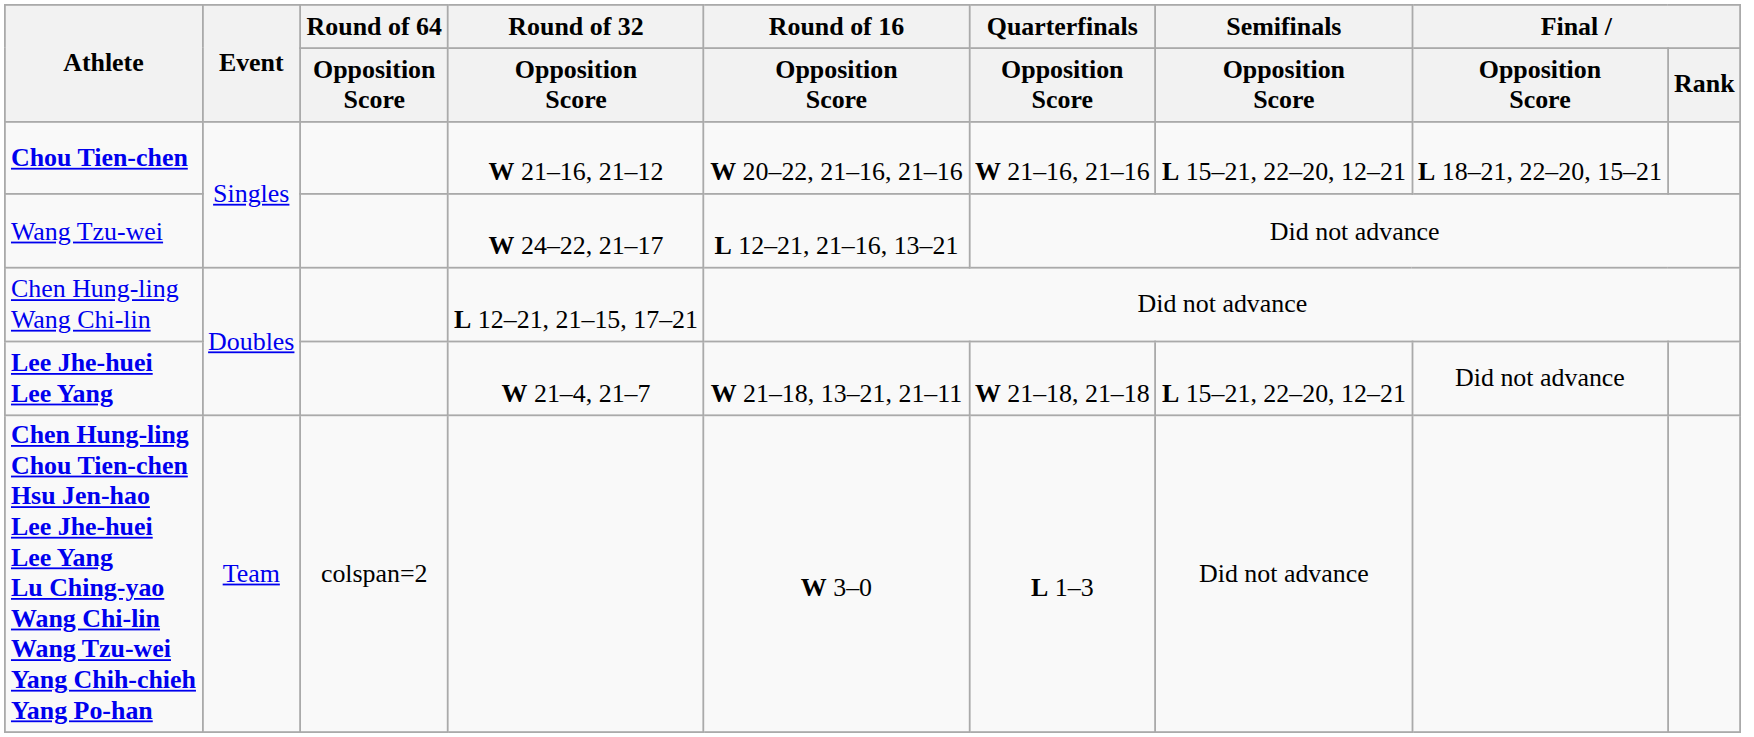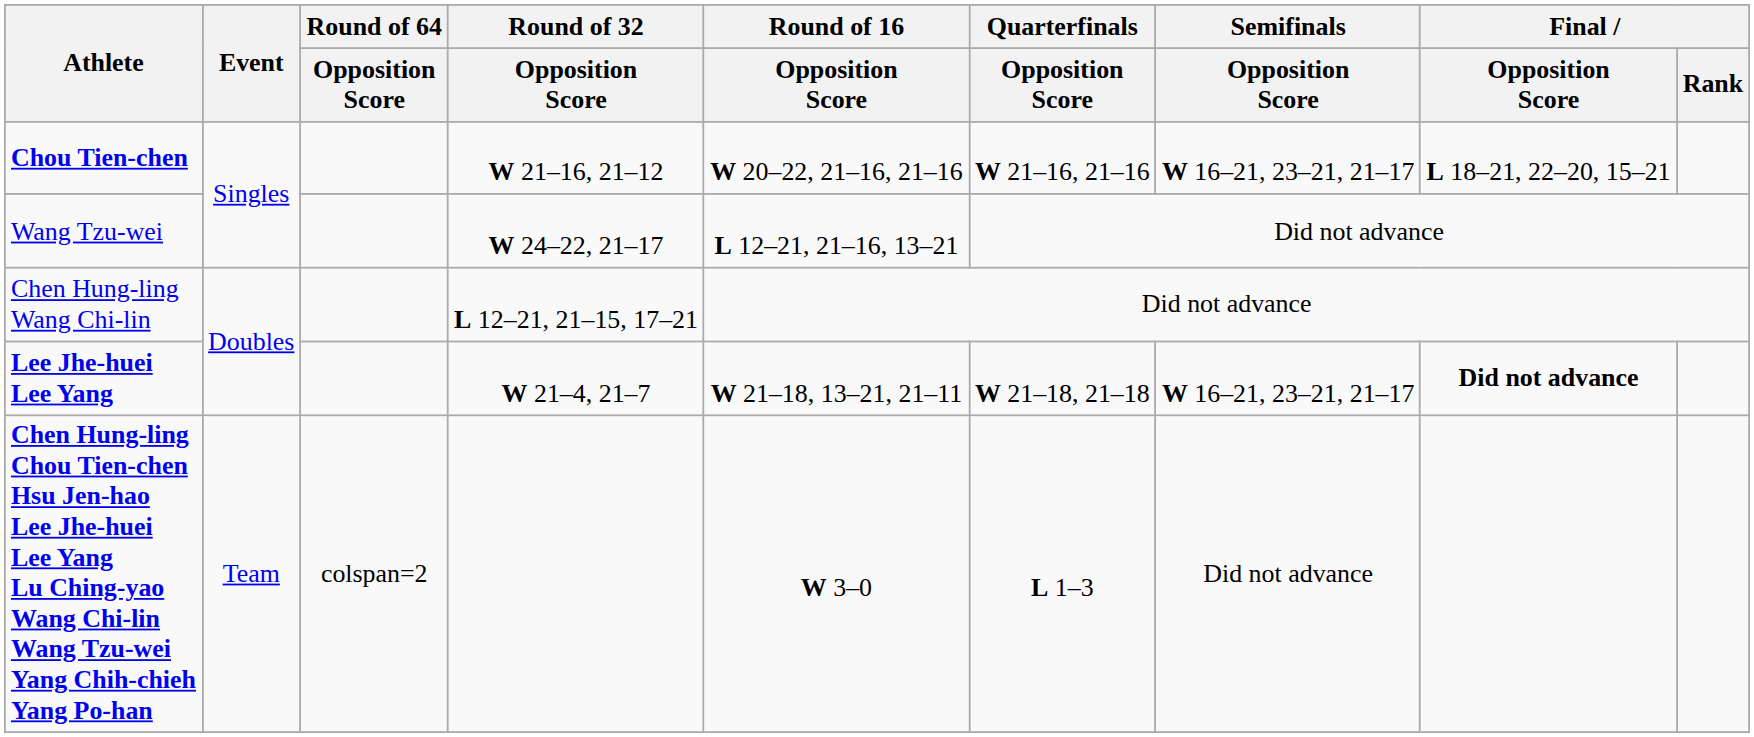(1284, 172) L 15–21, 22–20, 12–21 -> (1288, 172) W 16–21, 23–21, 21–17
(1284, 393) L 15–21, 22–20, 12–21 -> (1288, 393) W 16–21, 23–21, 21–17
(1540, 377) normal -> (1549, 377) bold
